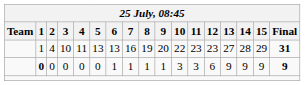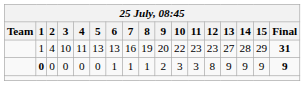(163, 66) 1 -> (163, 66) 2
(212, 66) 6 -> (212, 66) 8
